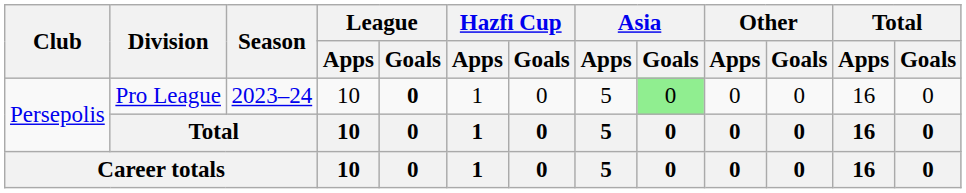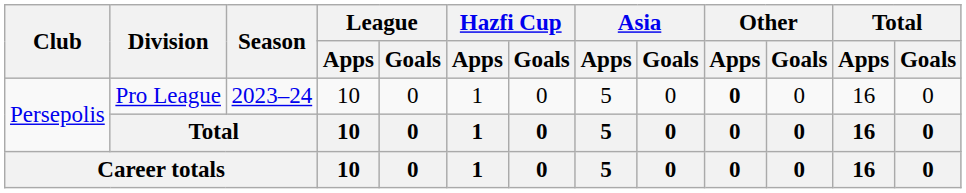(413, 95) bold -> (413, 95) normal
(670, 95) lightgreen background -> (670, 95) no background
(735, 95) normal -> (735, 95) bold
